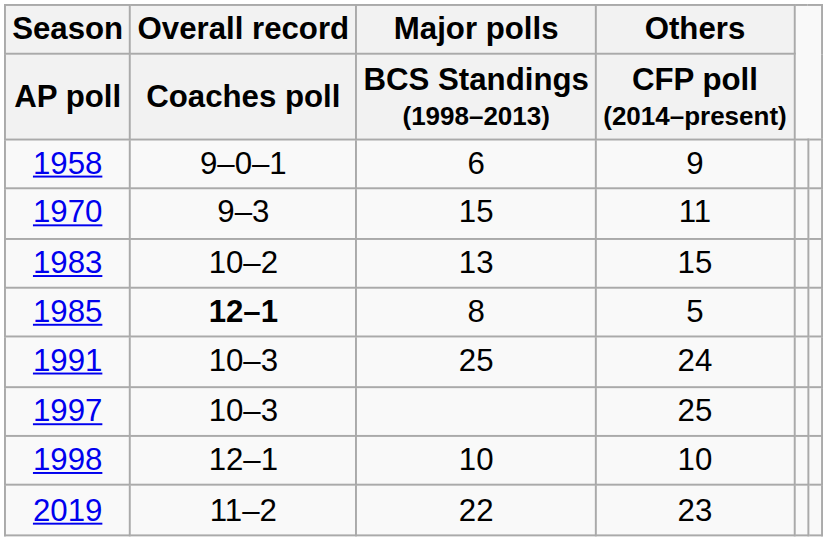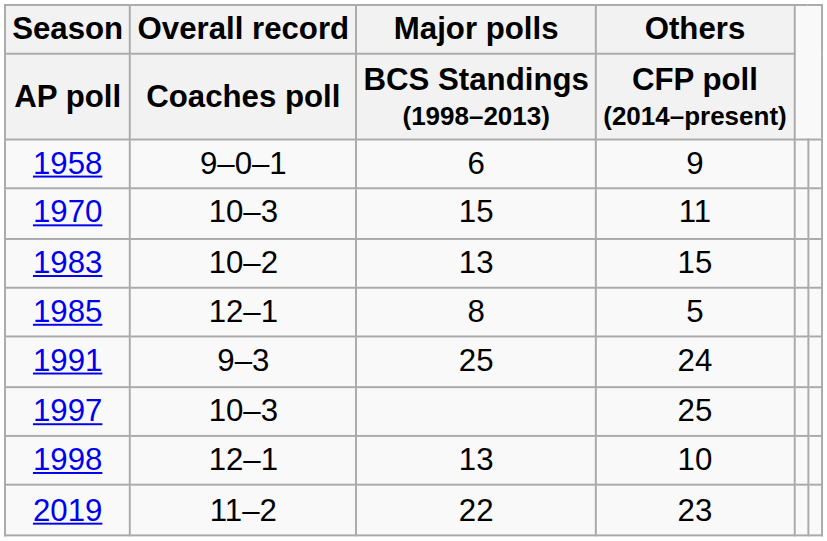(243, 212) 9–3 -> (243, 212) 10–3
(243, 311) bold -> (243, 311) normal
(243, 361) 10–3 -> (243, 361) 9–3
(476, 460) 10 -> (476, 460) 13
